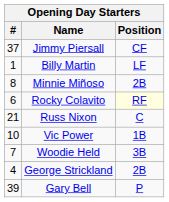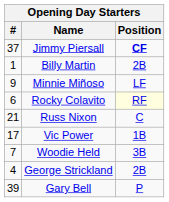(139, 48) normal -> (139, 48) bold
(139, 65) LF -> (139, 65) 2B
(13, 83) 8 -> (13, 83) 9
(139, 83) 2B -> (139, 83) LF
(13, 135) 10 -> (13, 135) 17
